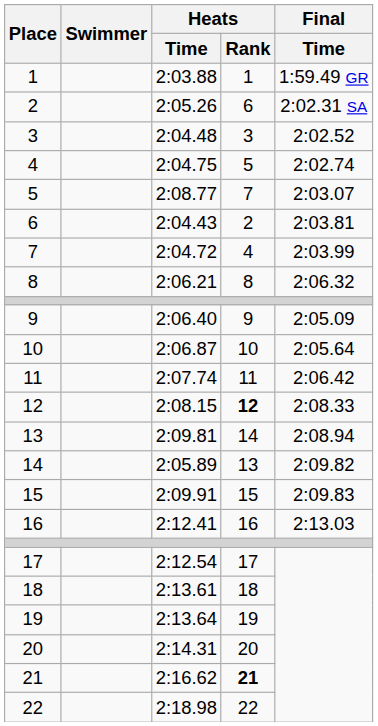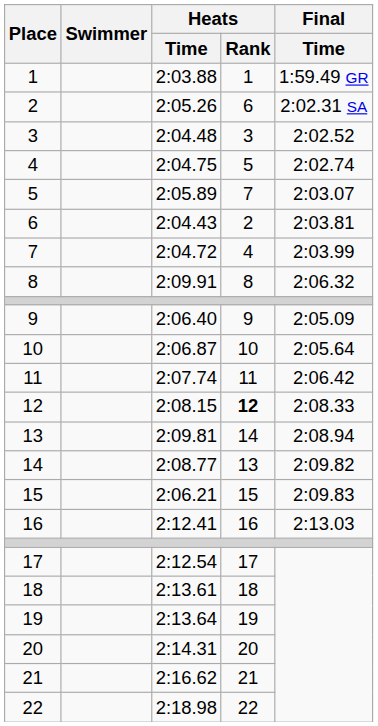(186, 194) 2:08.77 -> (186, 194) 2:05.89
(186, 281) 2:06.21 -> (186, 281) 2:09.91
(186, 465) 2:05.89 -> (186, 465) 2:08.77
(186, 494) 2:09.91 -> (186, 494) 2:06.21
(248, 678) bold -> (248, 678) normal
